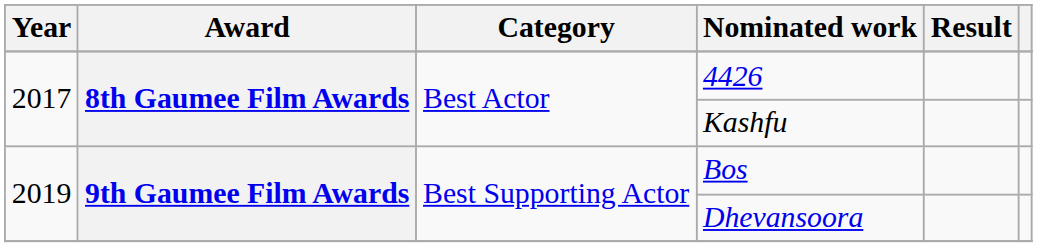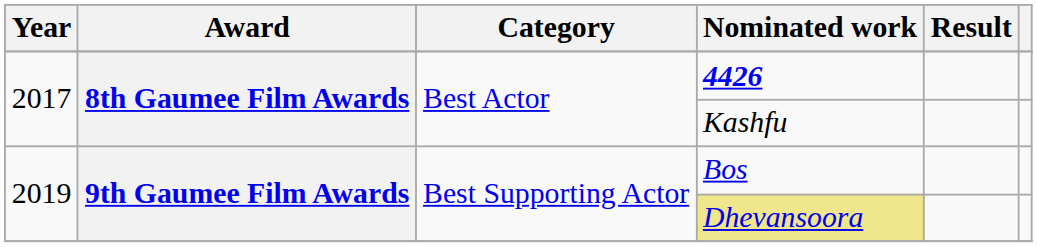(733, 75) normal -> (733, 75) bold
(783, 216) no background -> (783, 216) khaki background
